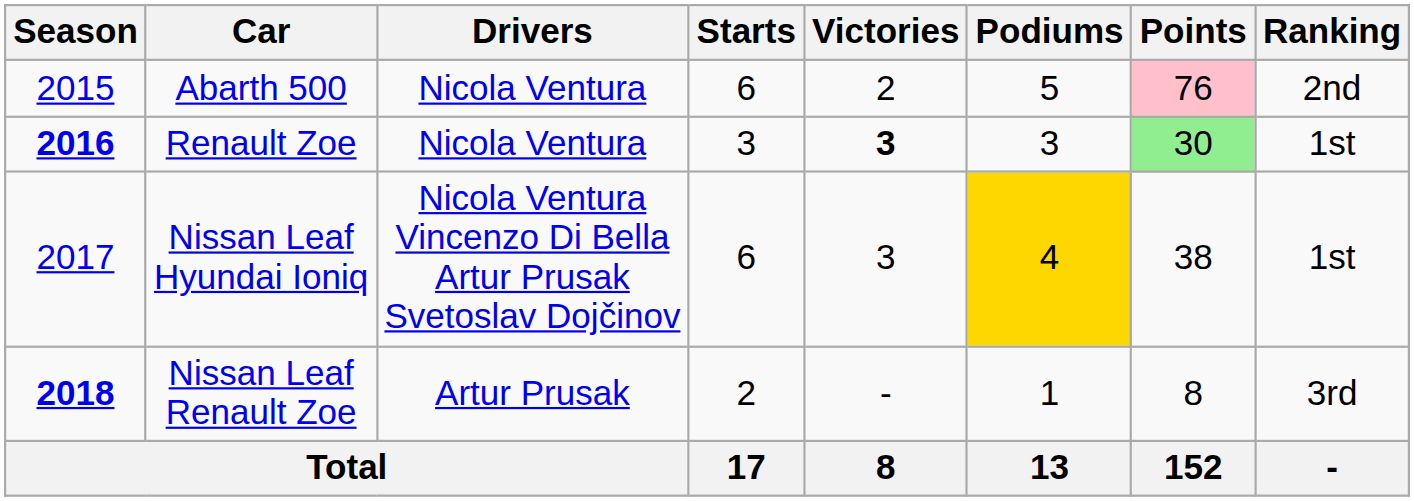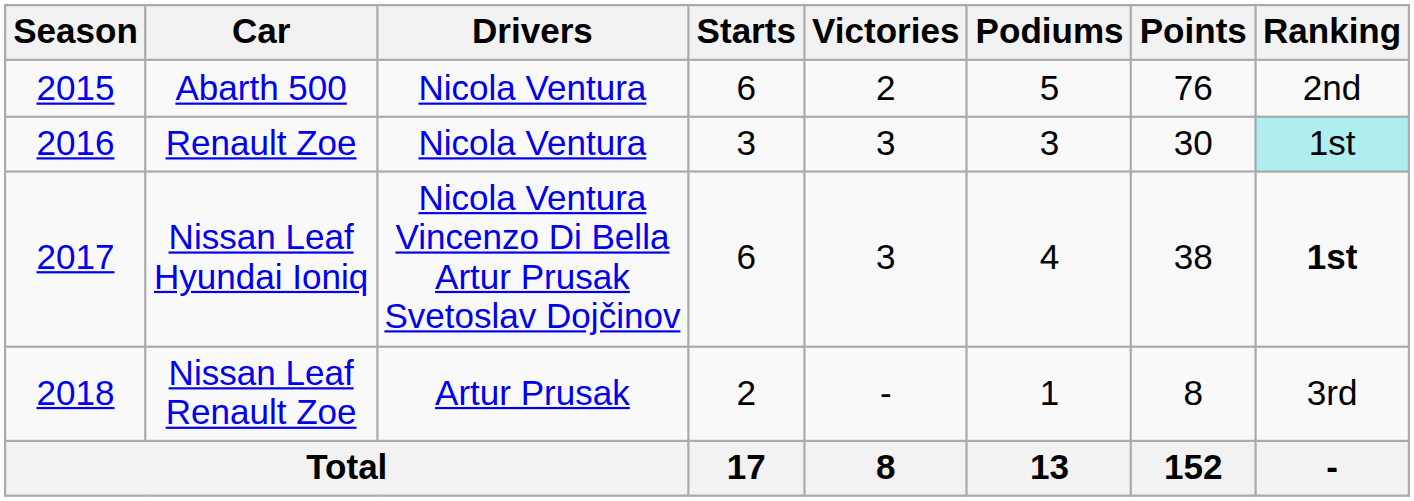(1193, 87) pink background -> (1193, 87) no background
(75, 143) bold -> (75, 143) normal
(886, 143) bold -> (886, 143) normal
(1193, 143) lightgreen background -> (1193, 143) no background
(1332, 143) no background -> (1332, 143) paleturquoise background
(1050, 258) gold background -> (1050, 258) no background
(1332, 258) normal -> (1332, 258) bold
(75, 392) bold -> (75, 392) normal
